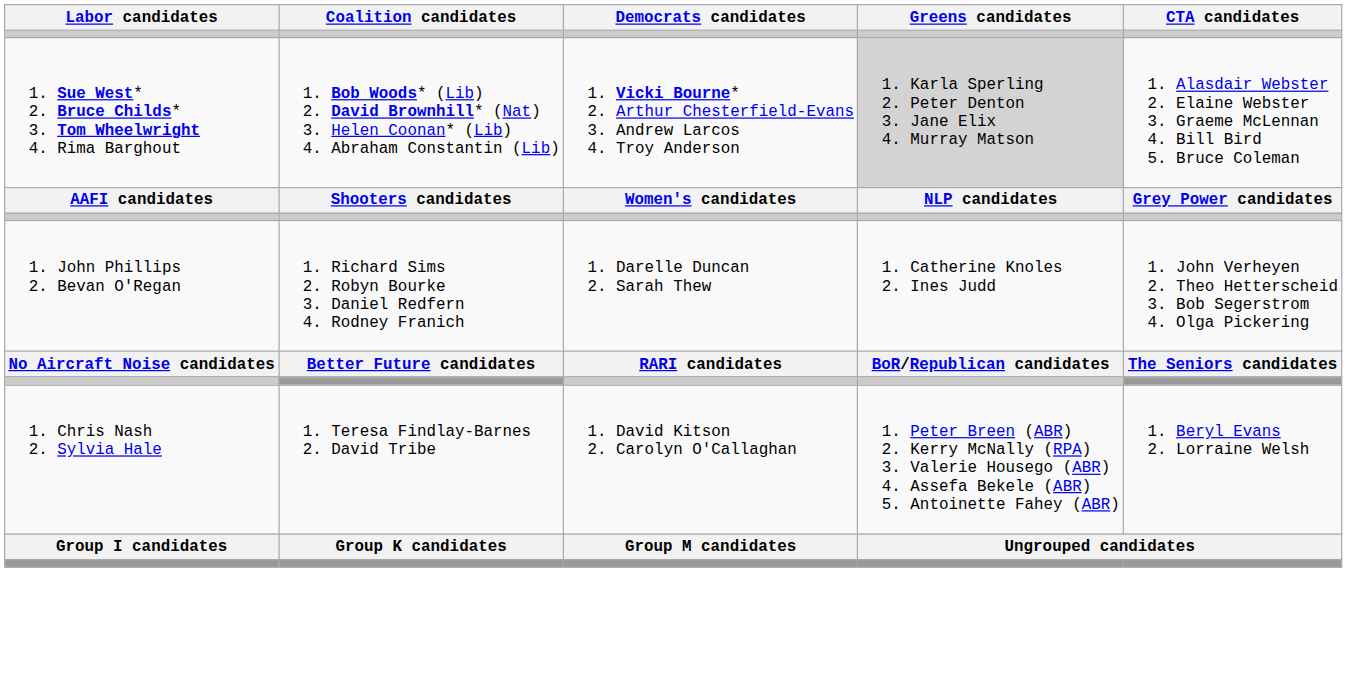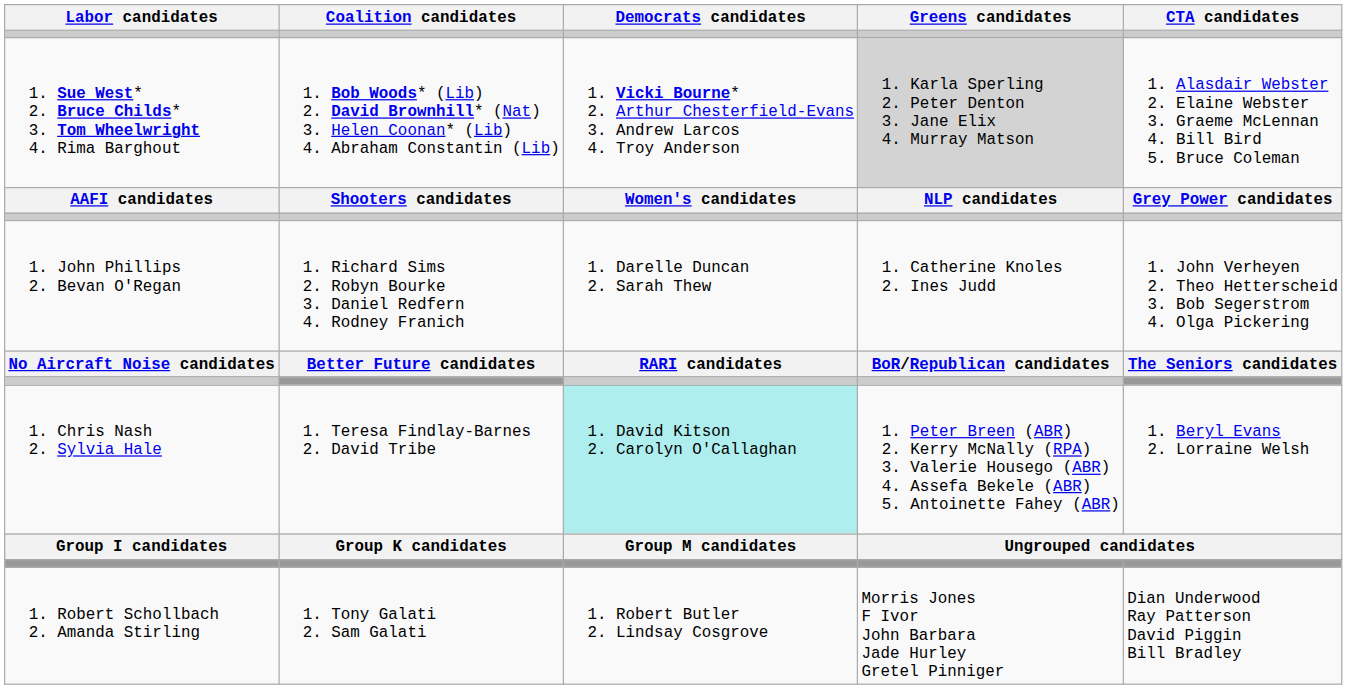(711, 441) no background -> (711, 441) paleturquoise background
+ row: (142, 623)
